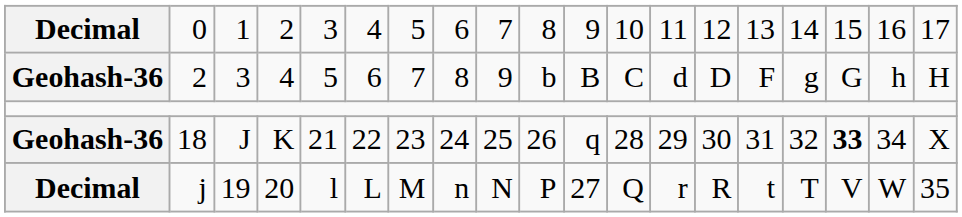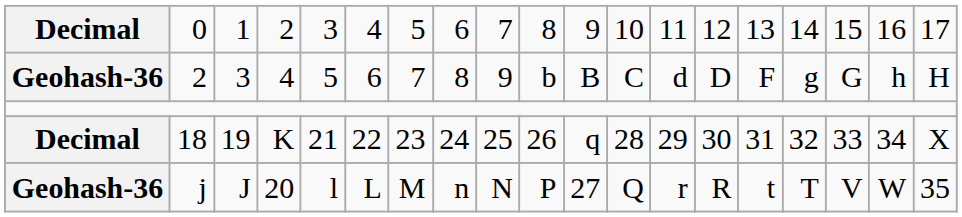(87, 139) Geohash-36 -> (87, 139) Decimal
(245, 139) J -> (236, 139) 19
(848, 139) bold -> (848, 139) normal
(87, 186) Decimal -> (87, 186) Geohash-36
(236, 186) 19 -> (245, 186) J
